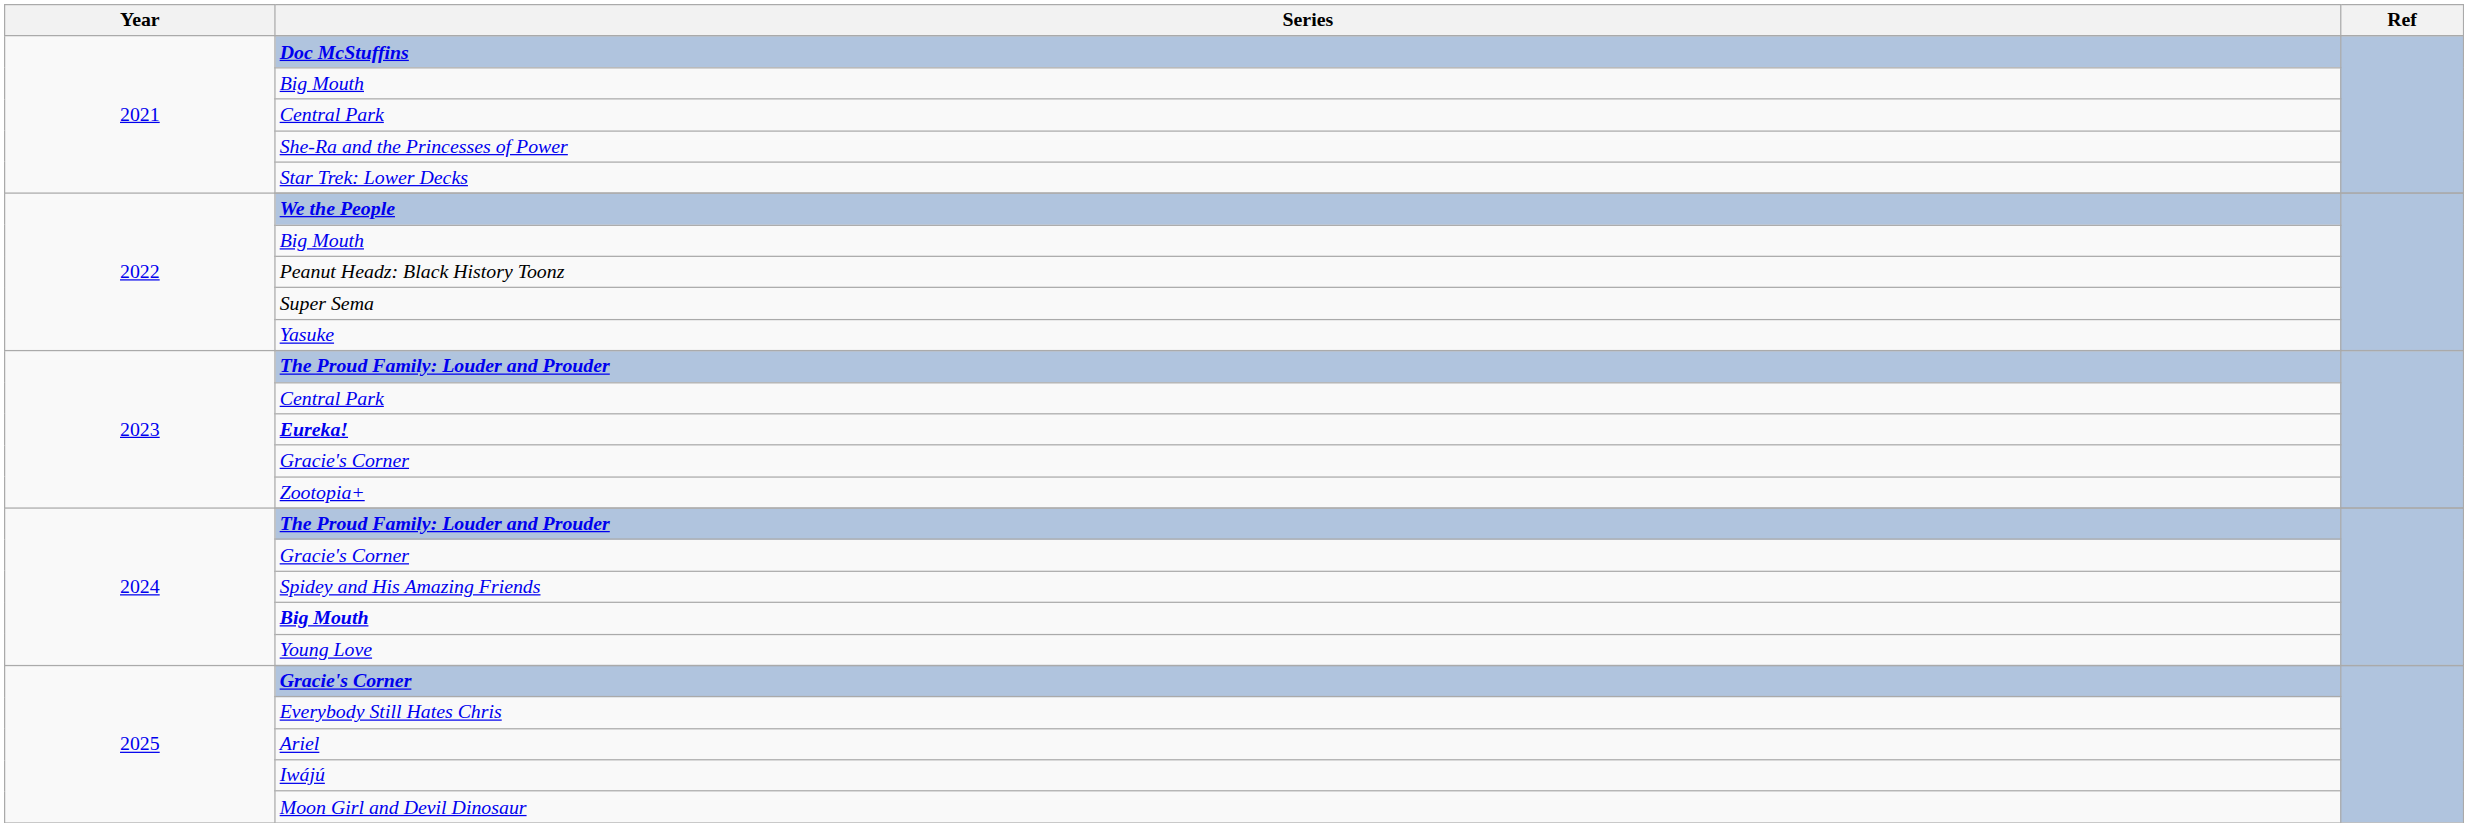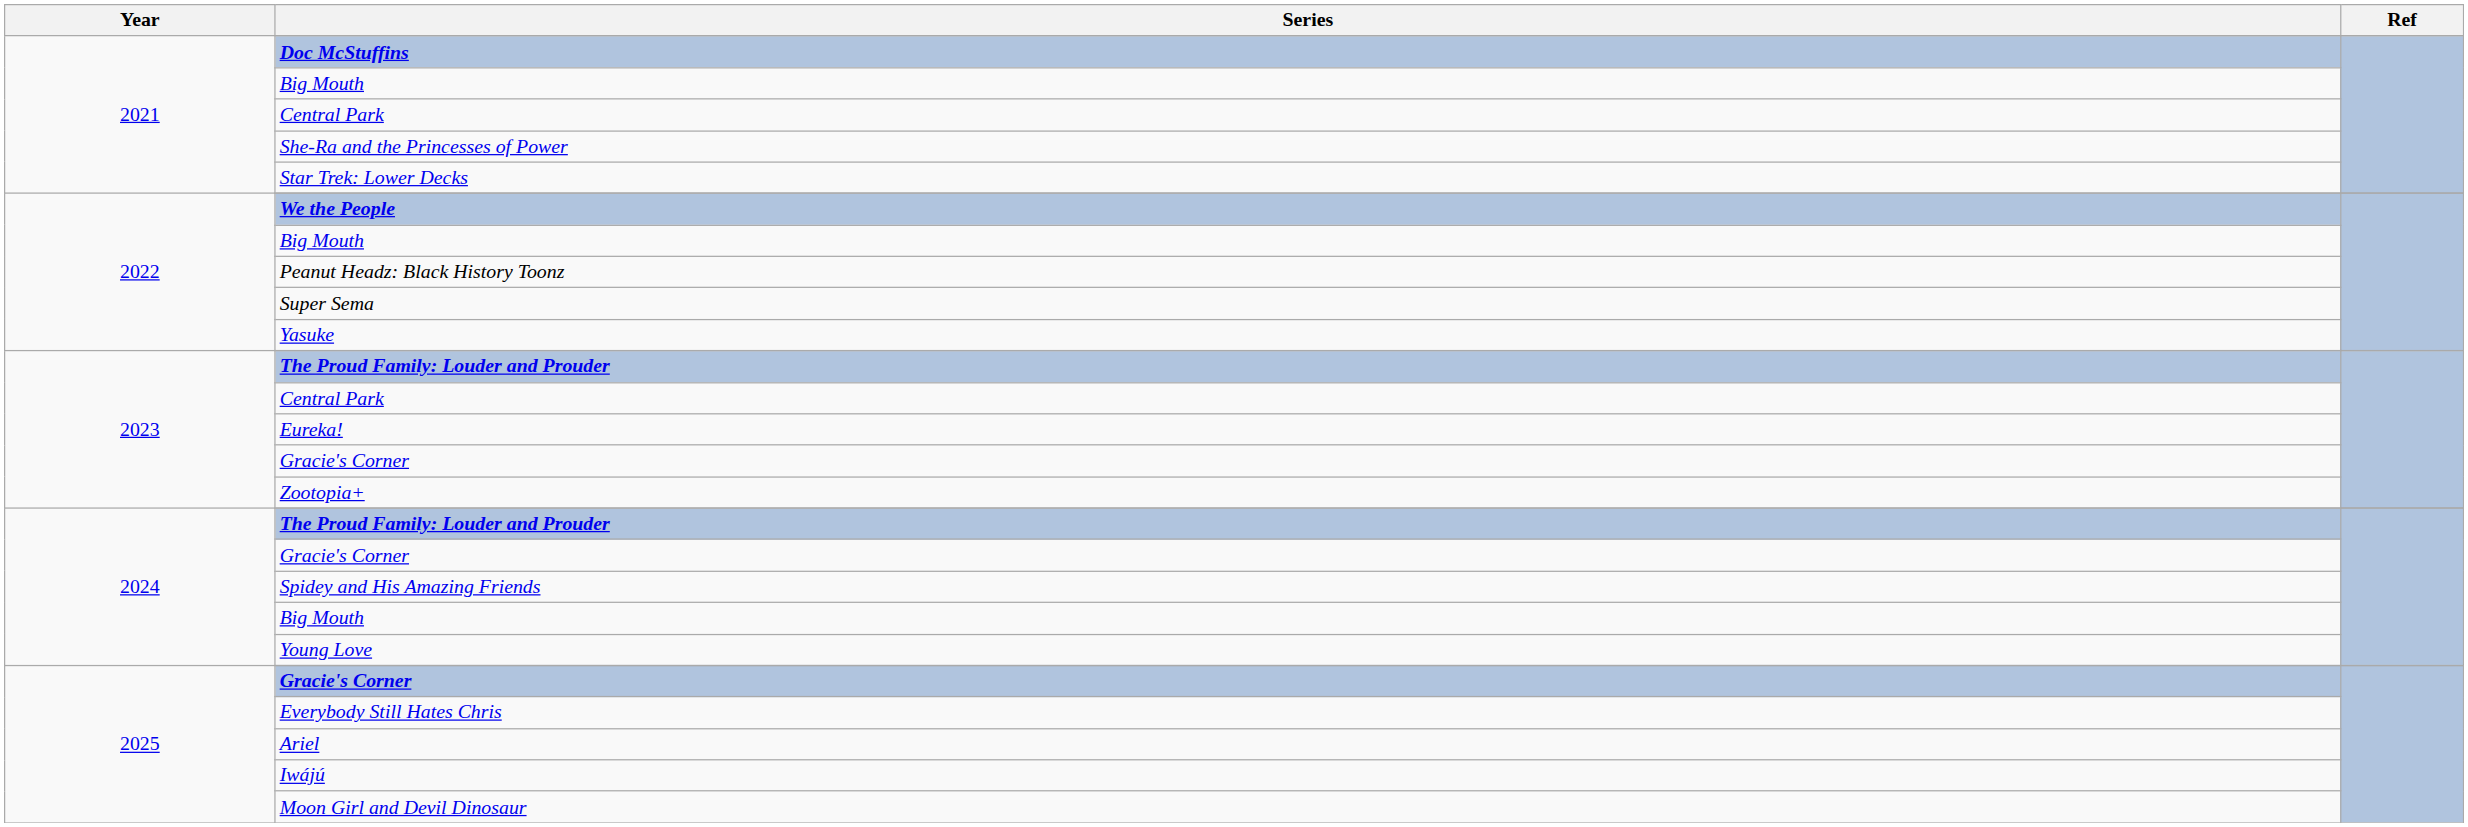(314, 429) bold -> (311, 429) normal
(324, 618) bold -> (322, 618) normal
